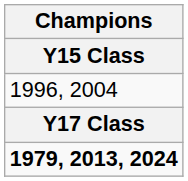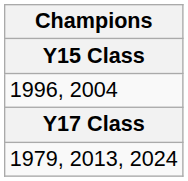(94, 158) bold -> (94, 158) normal
